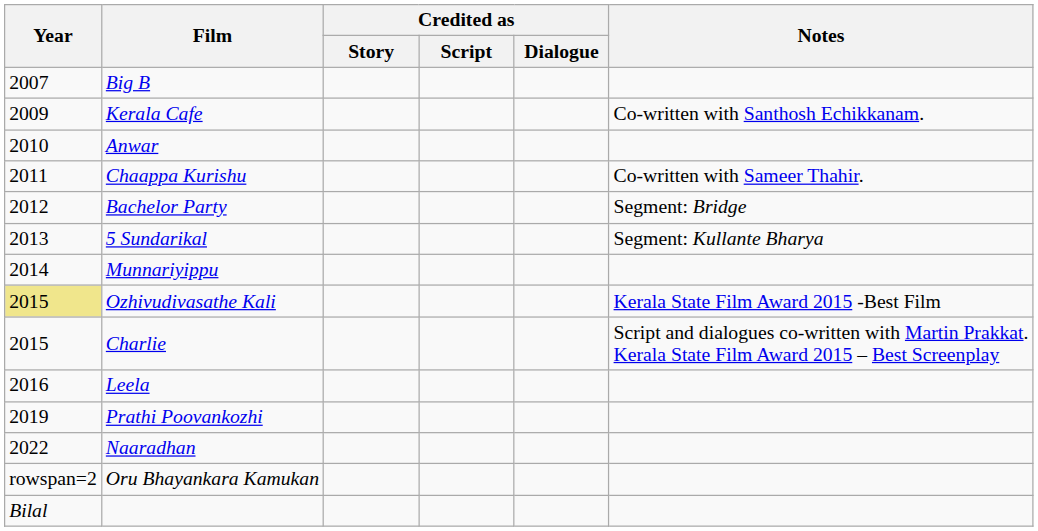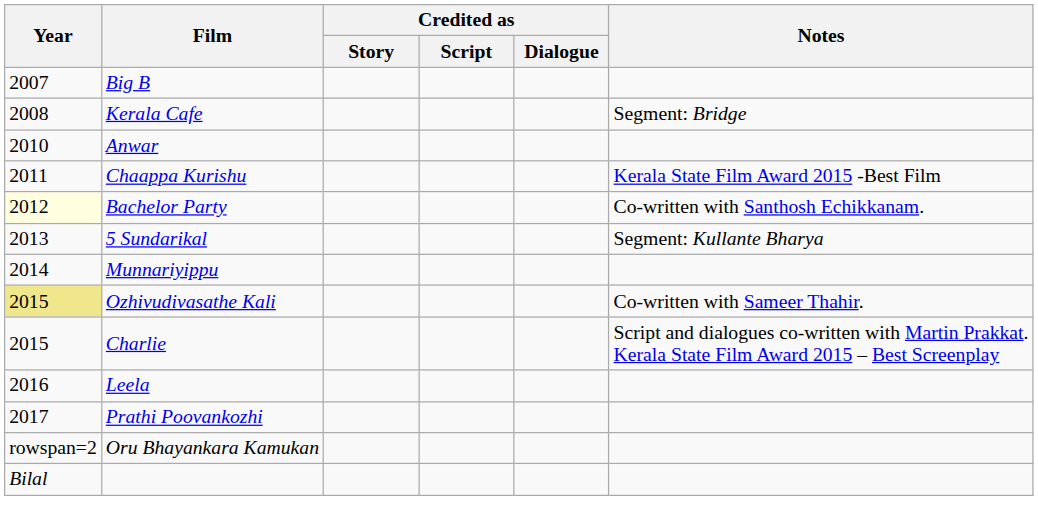(29, 113) 2009 -> (29, 113) 2008
(769, 113) Co-written with Santhosh Echikkanam. -> (680, 113) Segment: Bridge
(739, 176) Co-written with Sameer Thahir. -> (777, 176) Kerala State Film Award 2015 -Best Film
(29, 207) no background -> (29, 207) lightyellow background
(680, 207) Segment: Bridge -> (769, 207) Co-written with Santhosh Echikkanam.
(777, 301) Kerala State Film Award 2015 -Best Film -> (739, 301) Co-written with Sameer Thahir.
(29, 416) 2019 -> (29, 416) 2017
- row: (151, 447)
